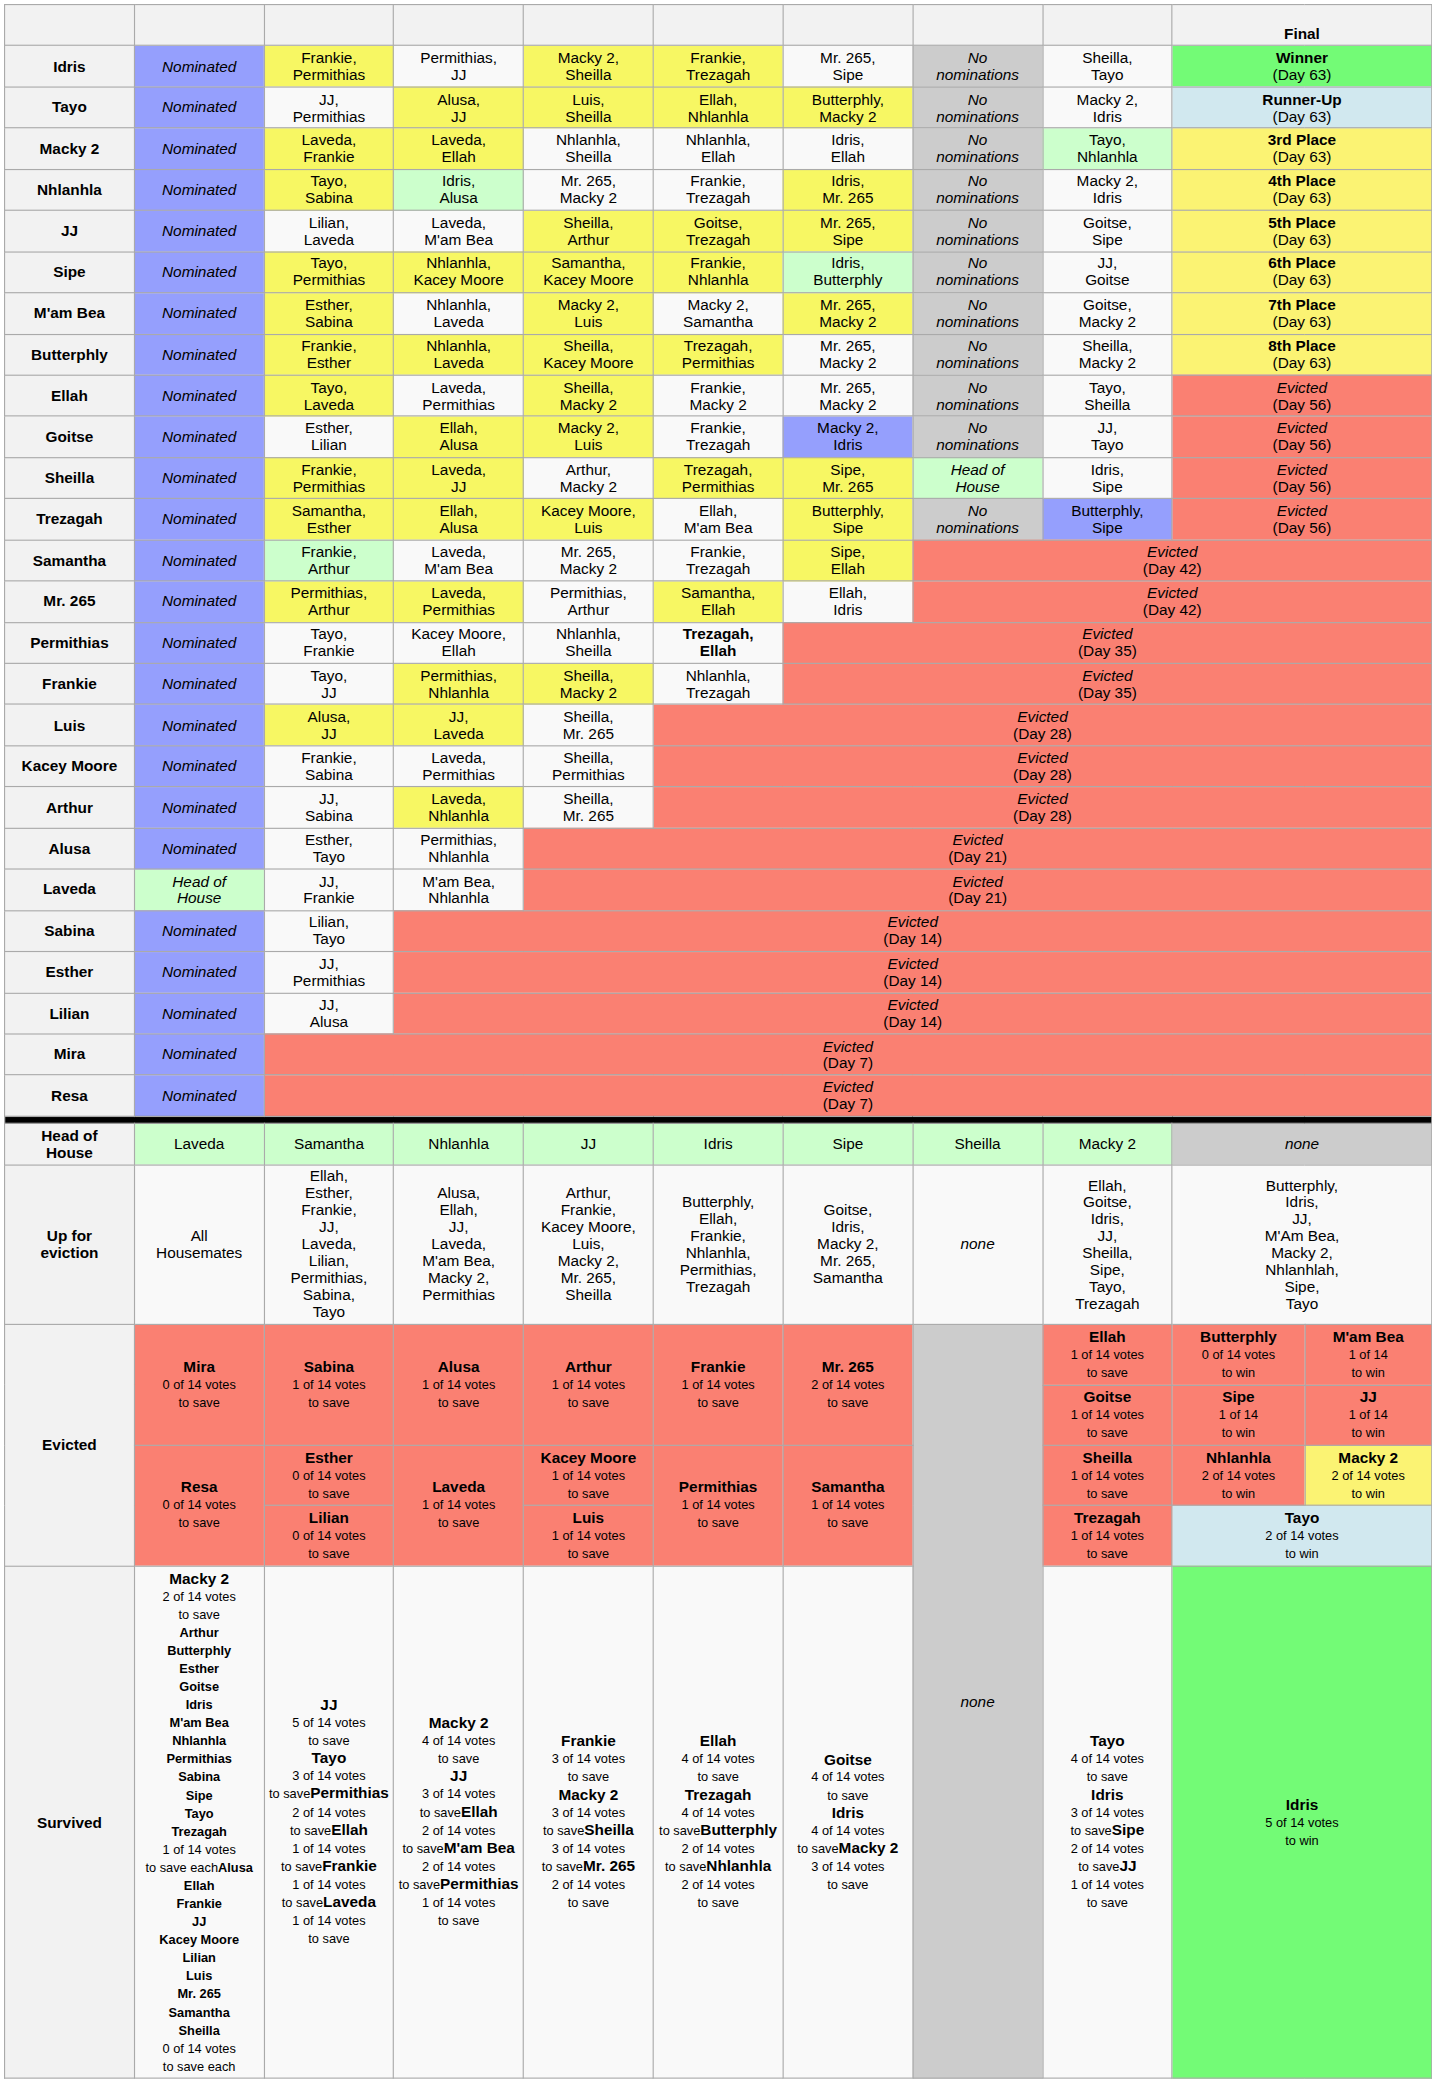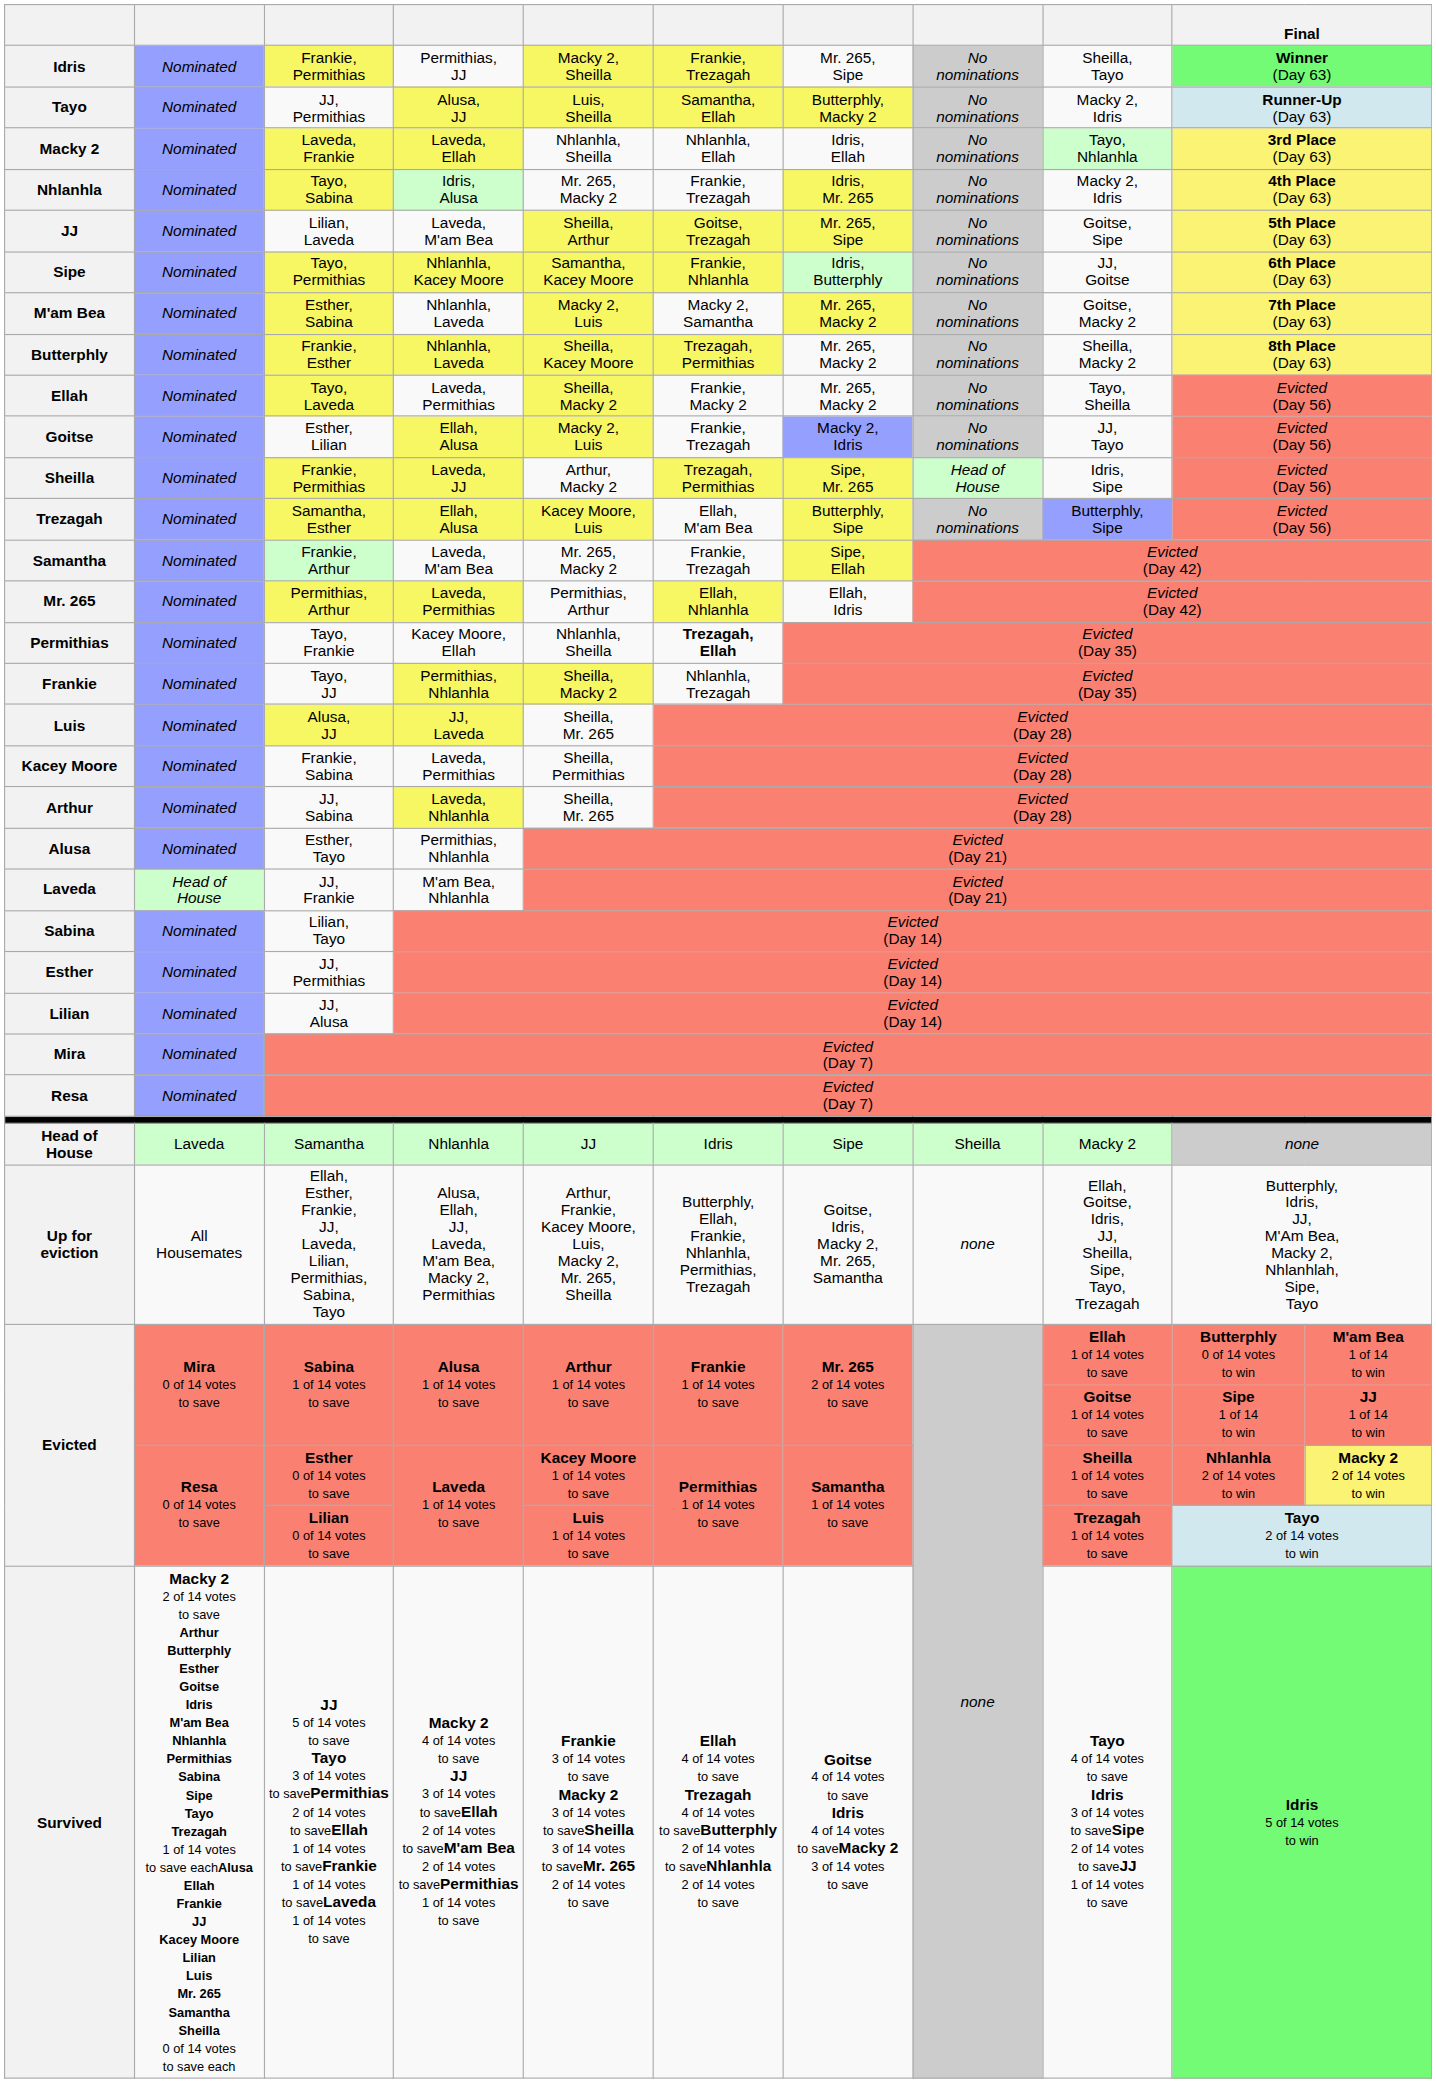(718, 107) Ellah, Nhlanhla -> (718, 107) Samantha, Ellah
(718, 601) Samantha, Ellah -> (718, 601) Ellah, Nhlanhla
